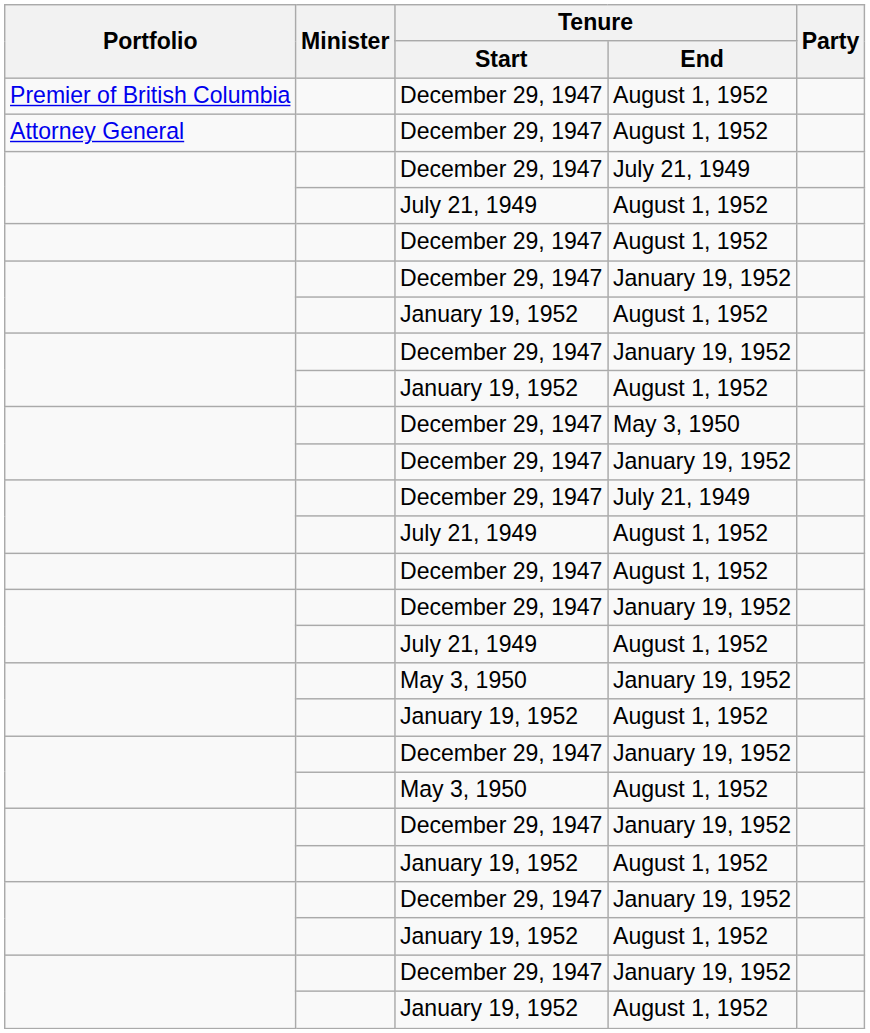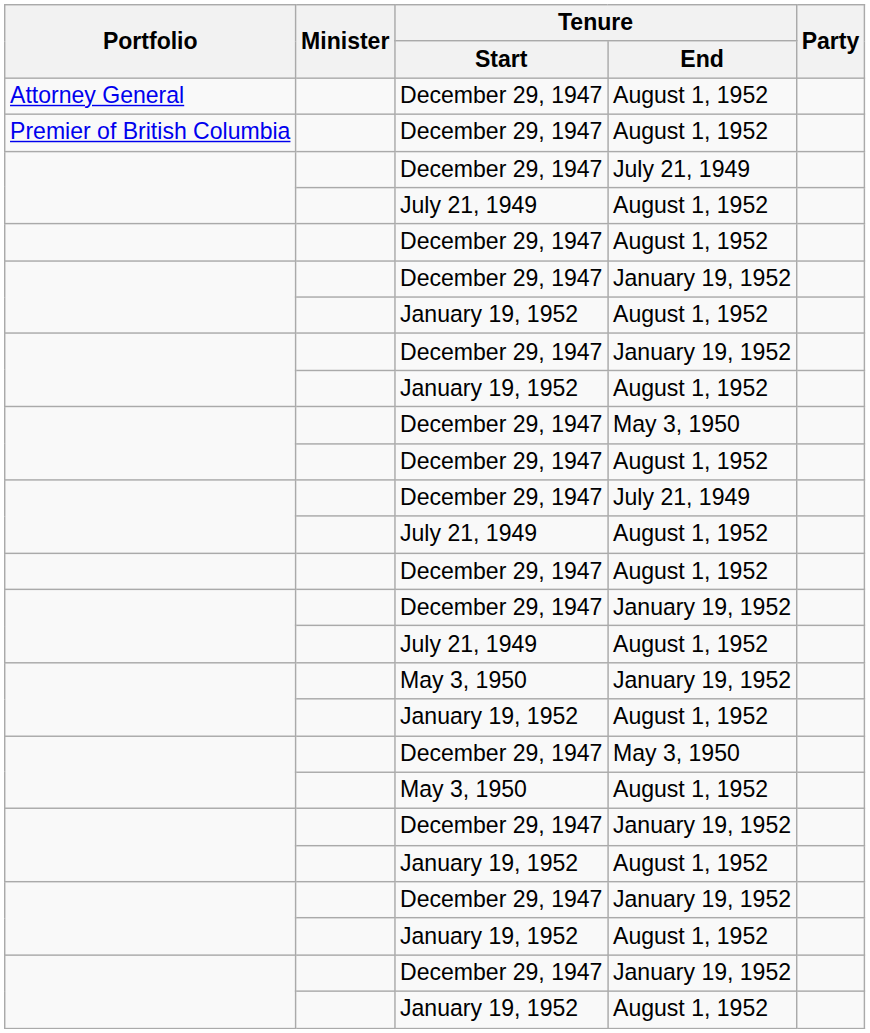(150, 95) Premier of British Columbia -> (97, 95) Attorney General
(97, 132) Attorney General -> (150, 132) Premier of British Columbia
(702, 461) January 19, 1952 -> (691, 461) August 1, 1952
(702, 753) January 19, 1952 -> (676, 753) May 3, 1950
